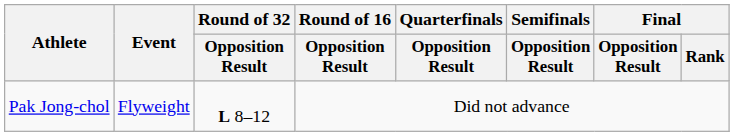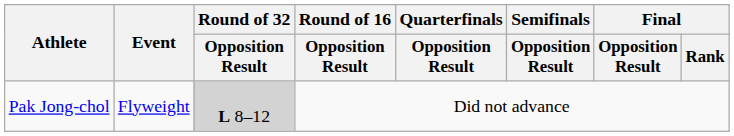(244, 116) no background -> (244, 116) lightgrey background
